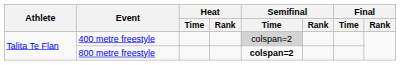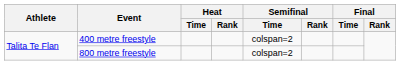(272, 39) lightgrey background -> (272, 39) no background
(272, 53) bold -> (272, 53) normal
